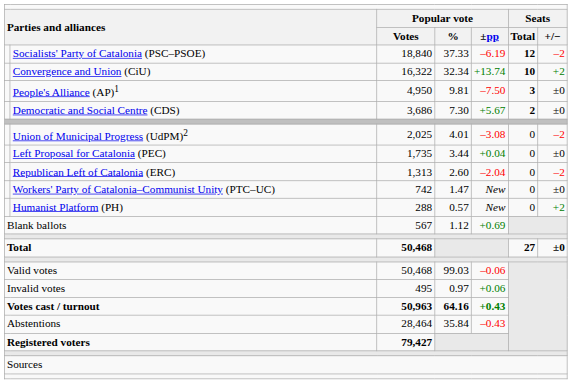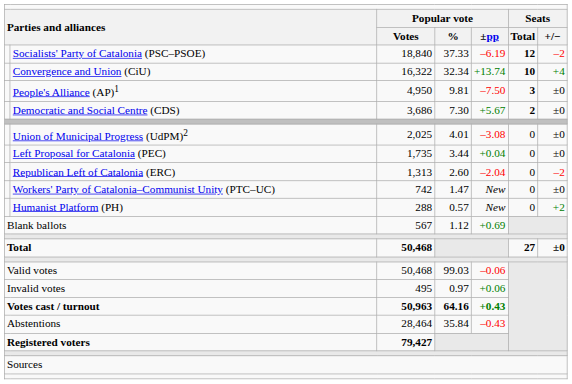(559, 71) +2 -> (559, 71) +4
(559, 134) –2 -> (559, 134) ±0
